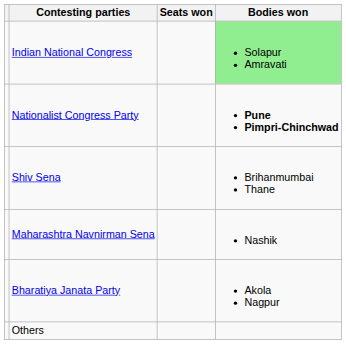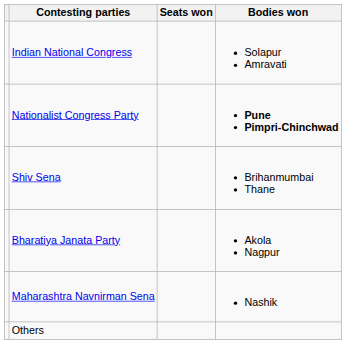(278, 59) lightgreen background -> (278, 59) no background
rows swapped: (66, 290) <-> (83, 234)
